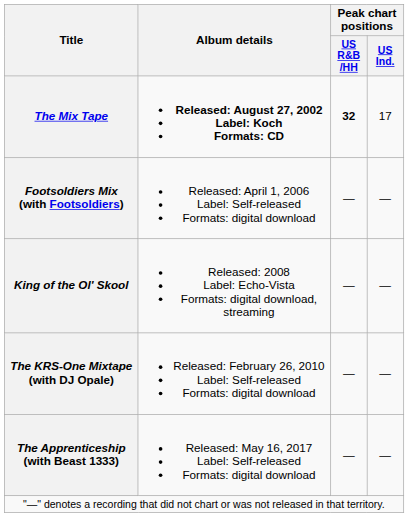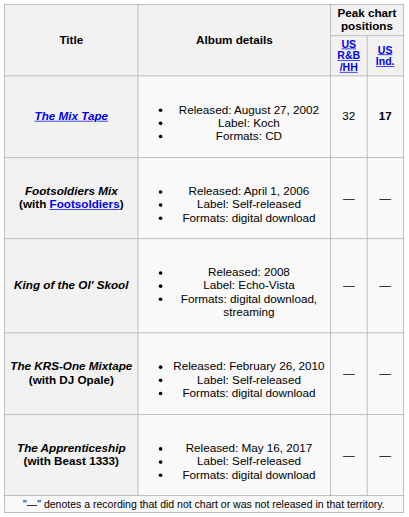(234, 123) bold -> (234, 123) normal
(349, 116) bold -> (349, 116) normal
(385, 116) normal -> (385, 116) bold
